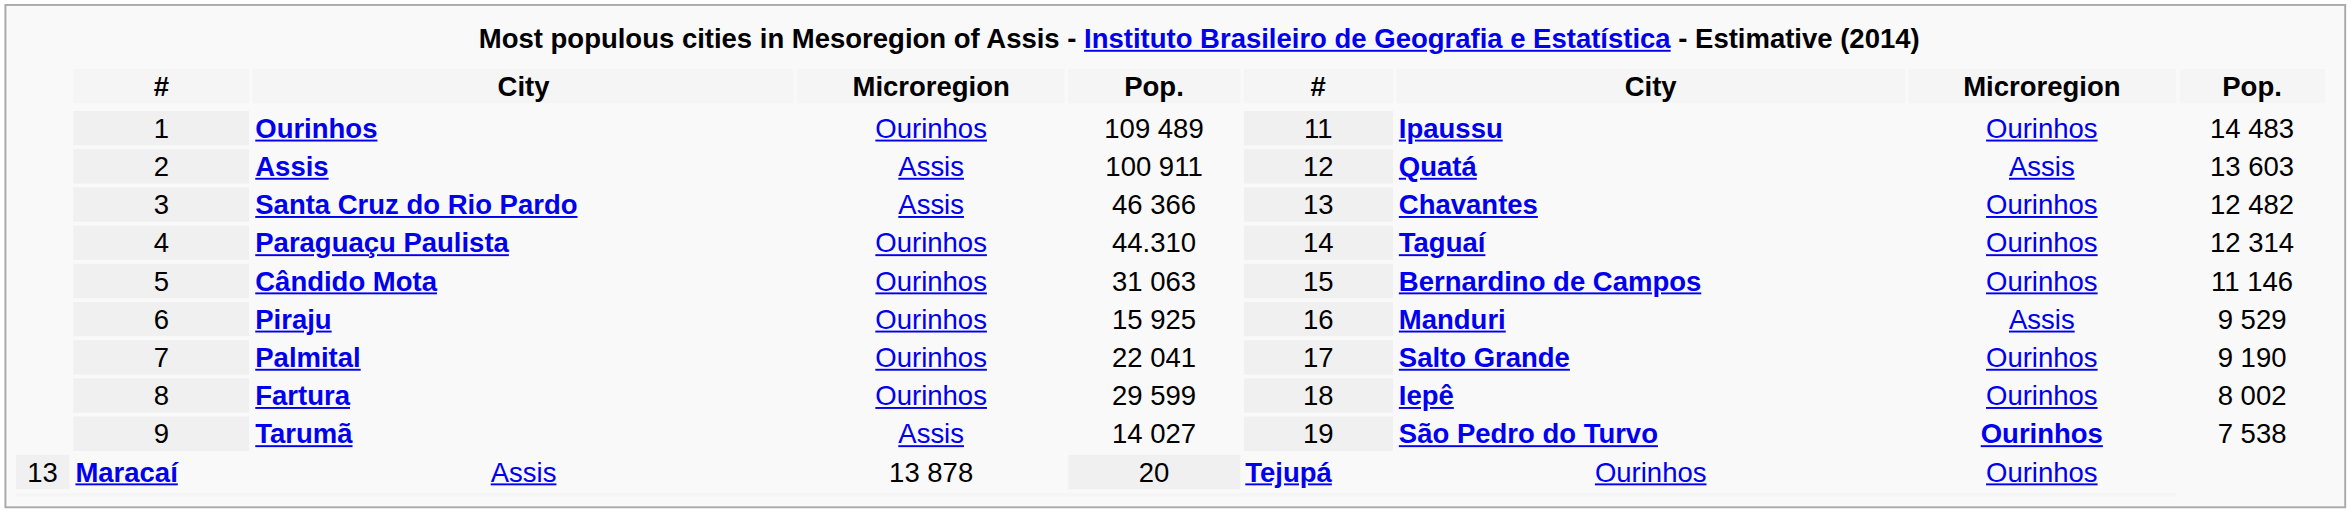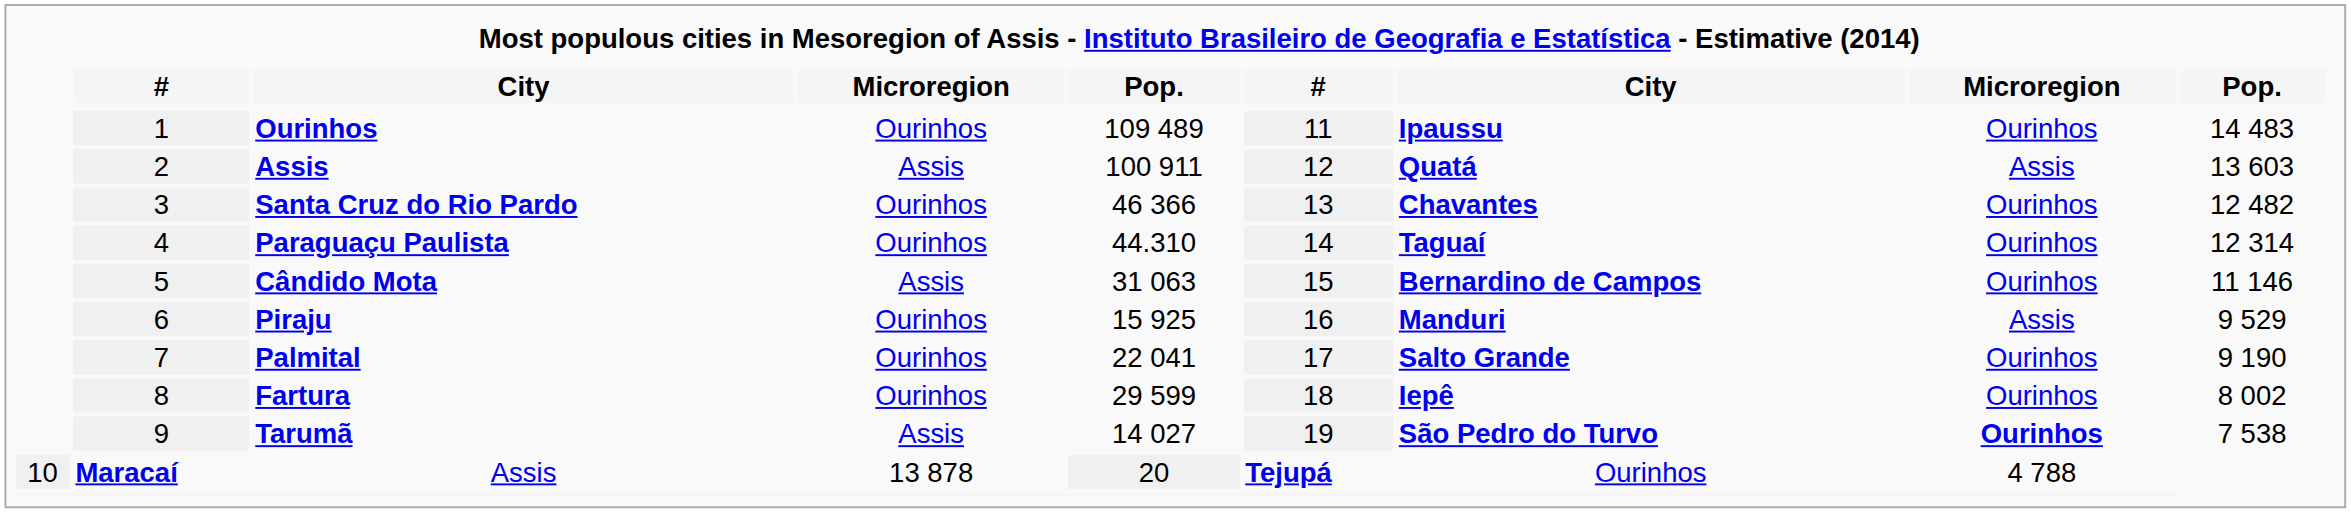(931, 204) Assis -> (931, 204) Ourinhos
(931, 281) Ourinhos -> (931, 281) Assis
(43, 472) 13 -> (43, 472) 10
(2042, 472) Ourinhos -> (2042, 472) 4 788
